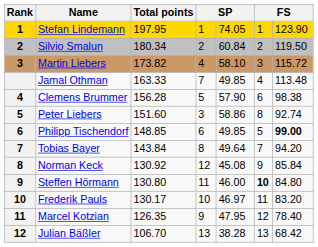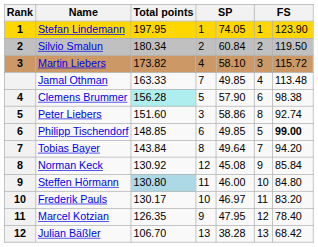(150, 98) no background -> (150, 98) paleturquoise background
(150, 183) no background -> (150, 183) lightblue background
(263, 183) bold -> (263, 183) normal
